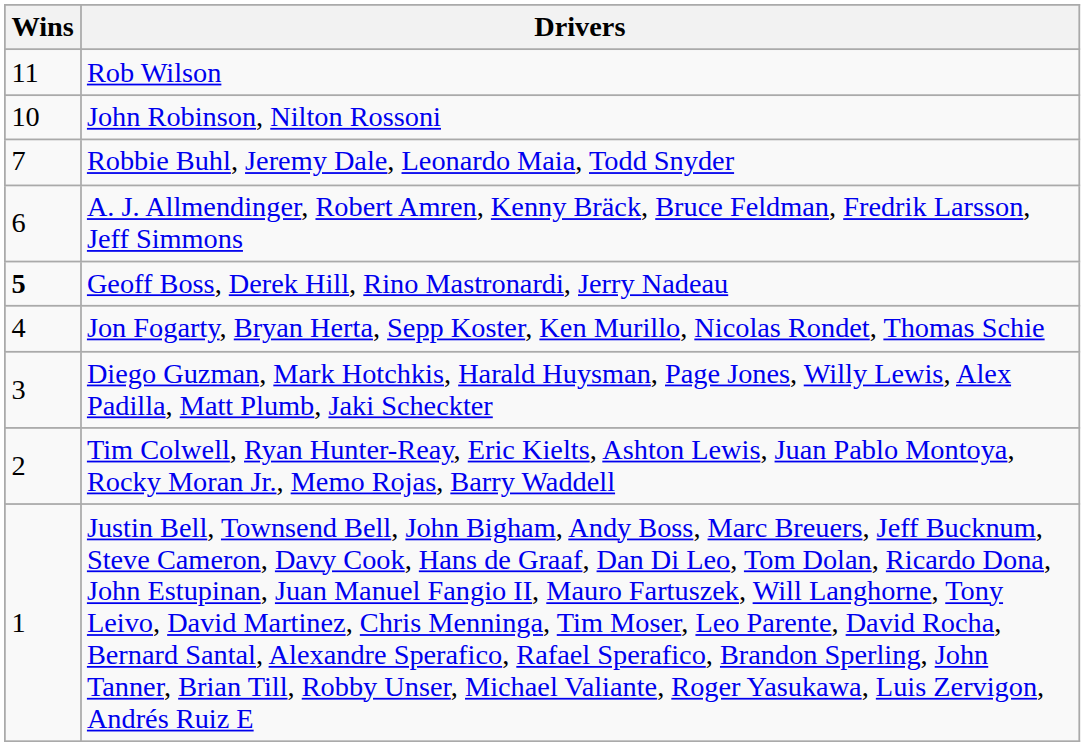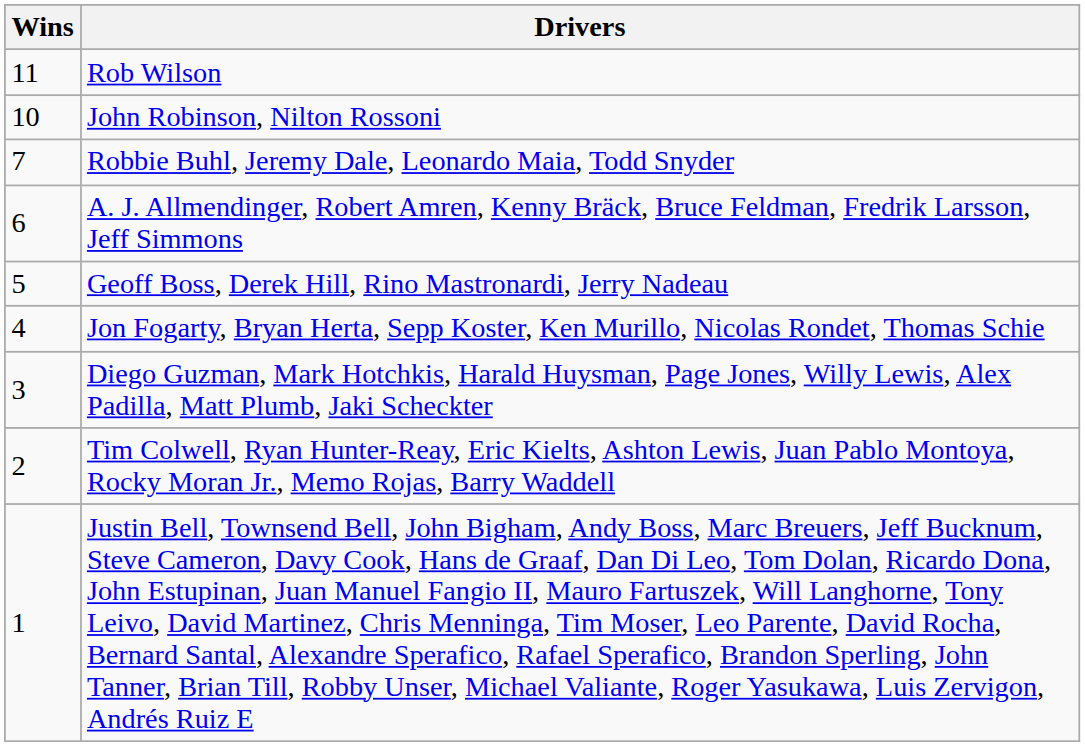(18, 283) bold -> (18, 283) normal
